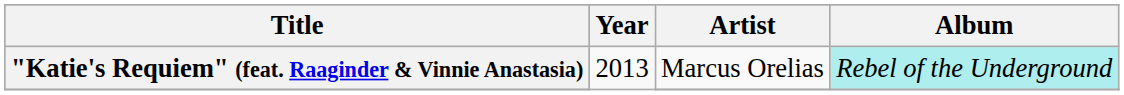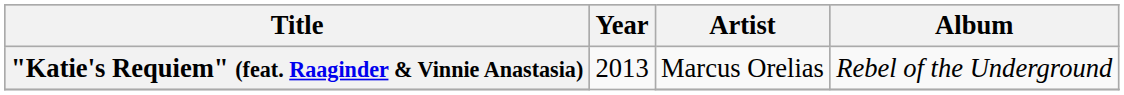(974, 67) paleturquoise background -> (974, 67) no background
